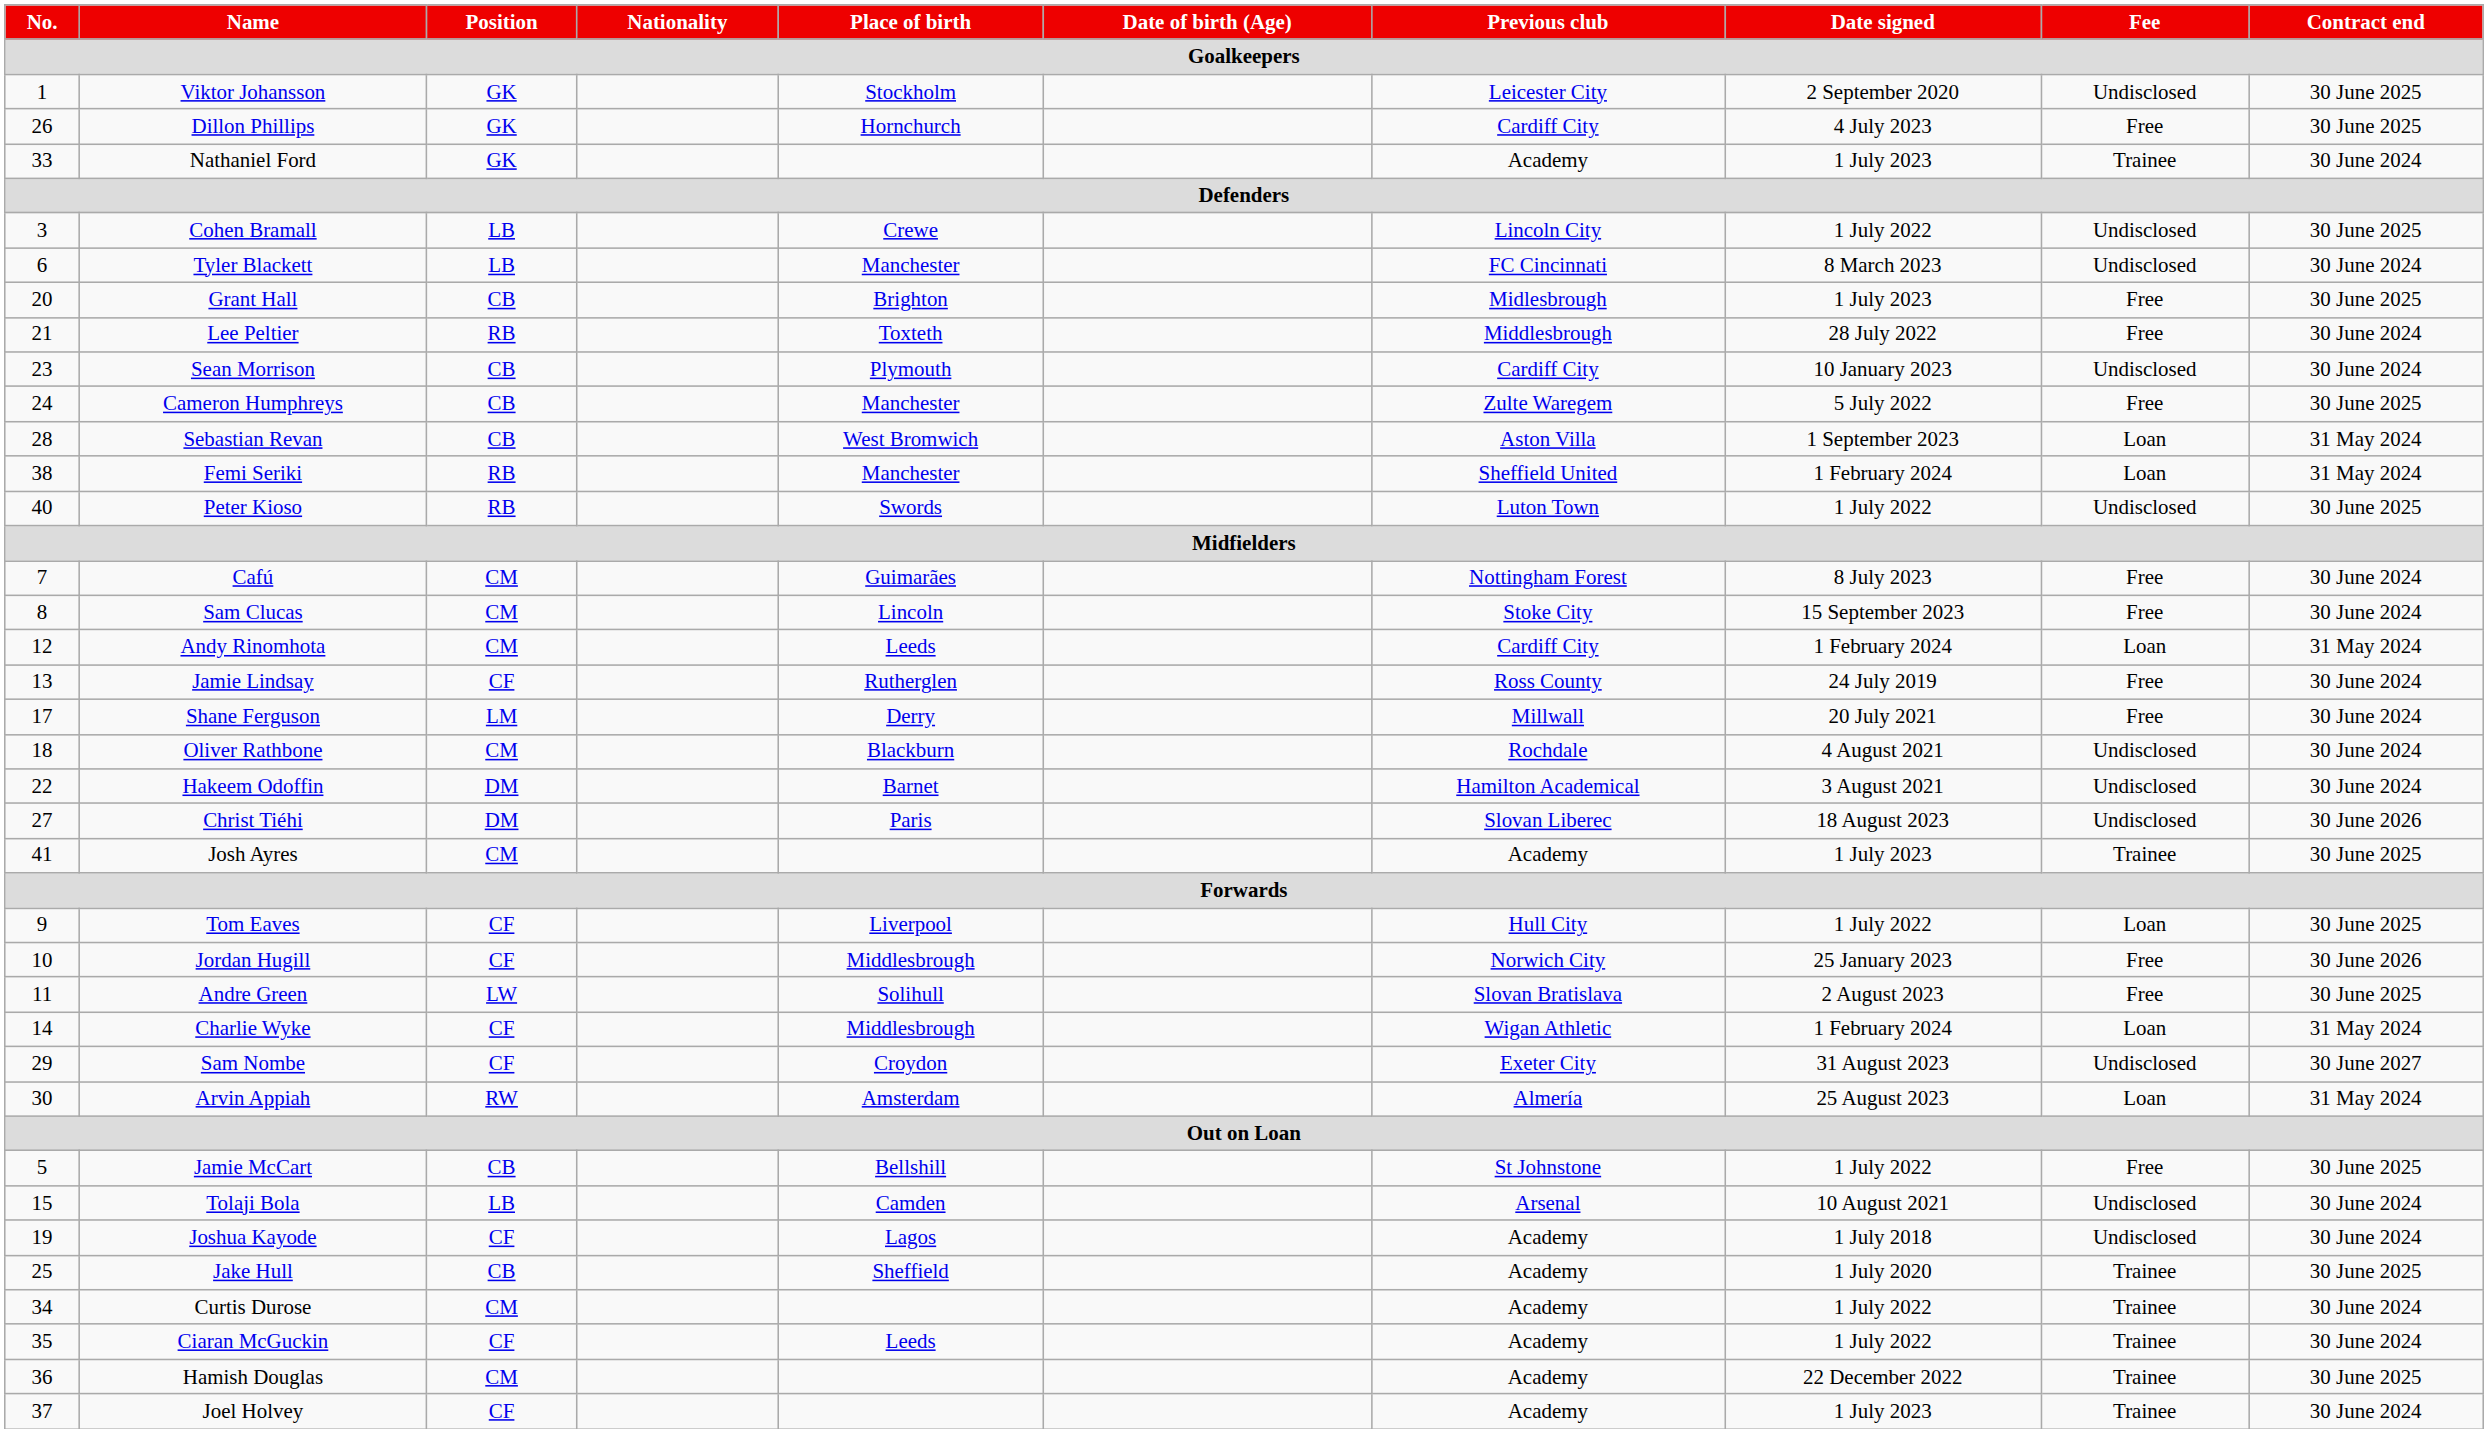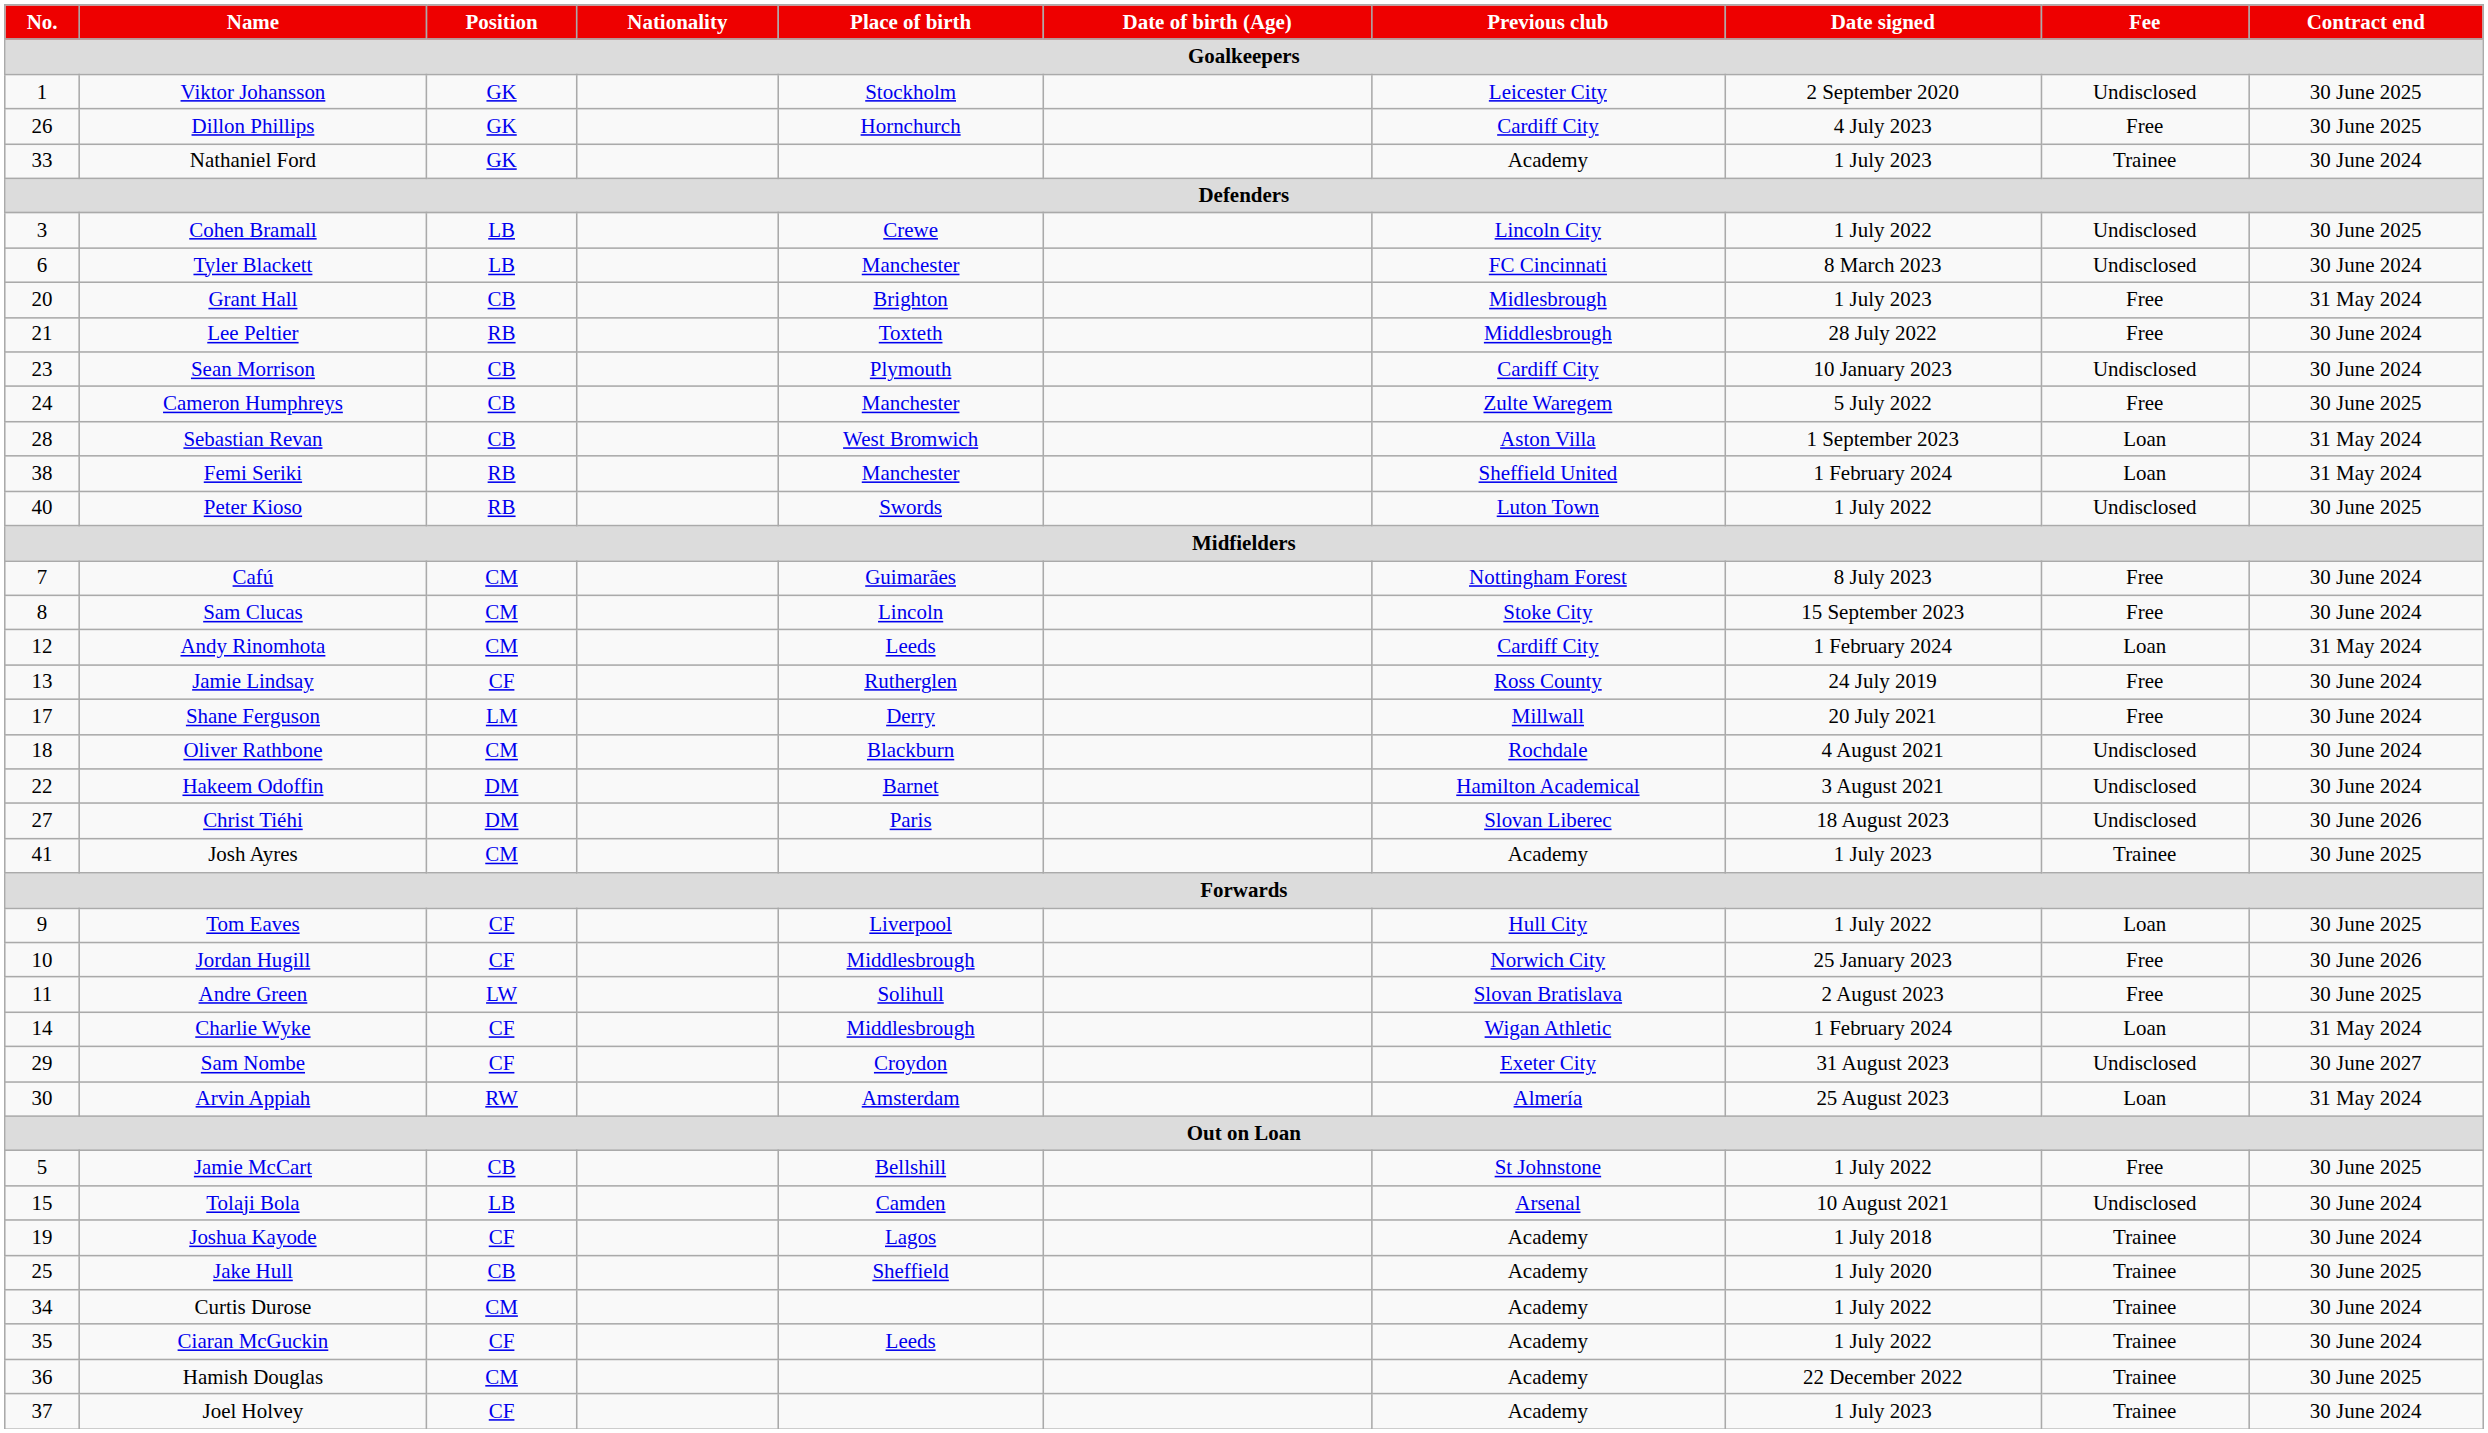(2366, 299) 30 June 2025 -> (2366, 299) 31 May 2024
(2145, 1236) Undisclosed -> (2145, 1236) Trainee
